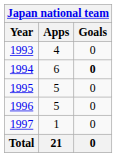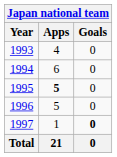(93, 69) bold -> (93, 69) normal
(56, 87) normal -> (56, 87) bold
(93, 124) normal -> (93, 124) bold
